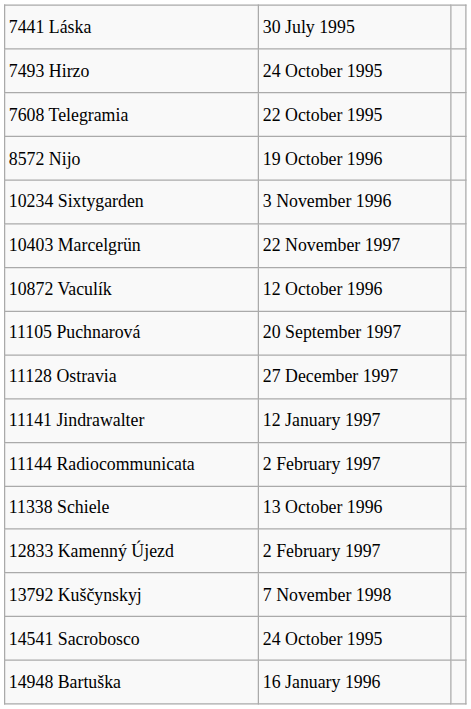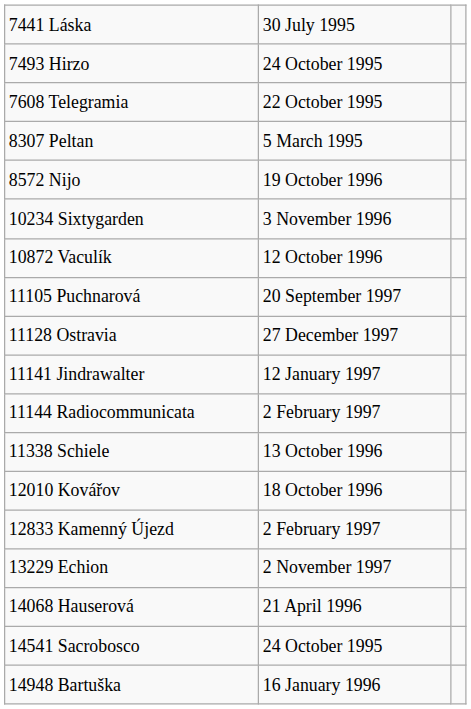+ row: (51, 141)
- row: (75, 245)
+ row: (64, 490)
+ row: (58, 568)
- row: (75, 594)
+ row: (71, 606)
